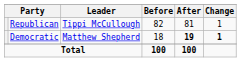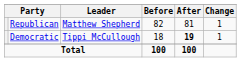(101, 24) Tippi McCullough -> (101, 24) Matthew Shepherd
(101, 37) Matthew Shepherd -> (101, 37) Tippi McCullough
(220, 37) bold -> (220, 37) normal
